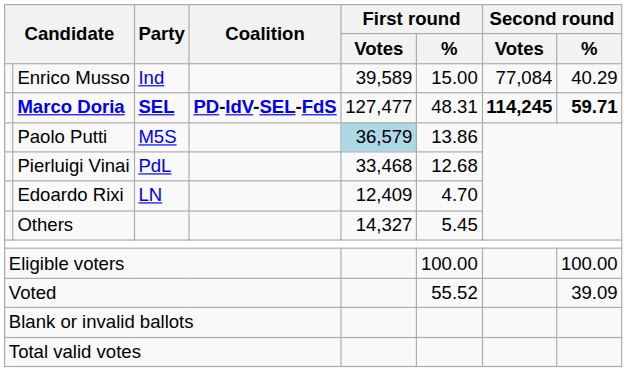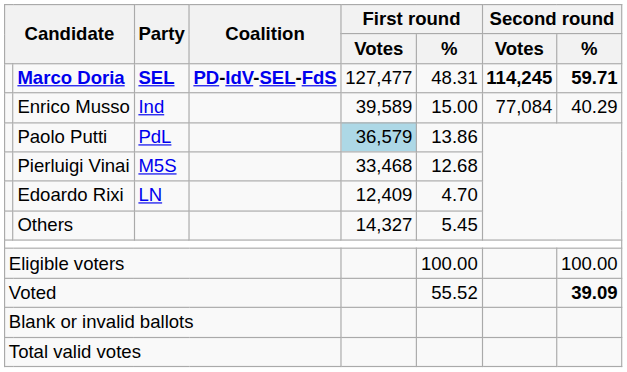rows swapped: (71, 107) <-> (74, 78)
(157, 136) M5S -> (155, 136) PdL
(155, 166) PdL -> (157, 166) M5S
(594, 292) normal -> (594, 292) bold
